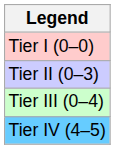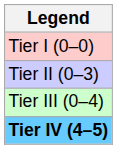(57, 130) normal -> (58, 130) bold
